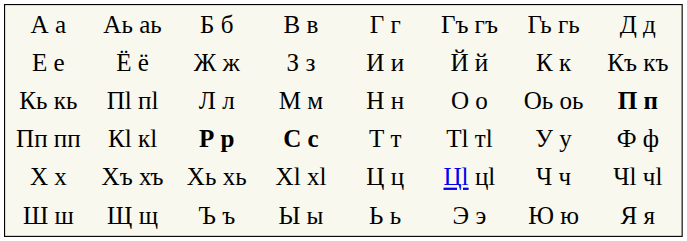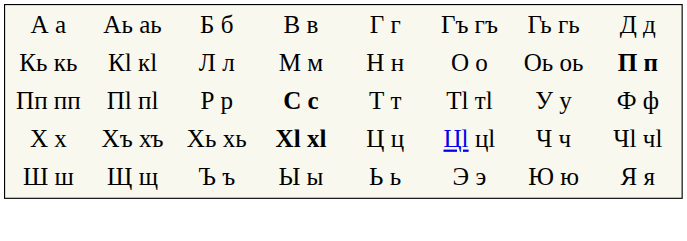- row: (48, 63)
(133, 101) Пӏ пӏ -> (133, 63) Кӏ кӏ
(133, 139) Кӏ кӏ -> (133, 101) Пӏ пӏ
(217, 139) bold -> (217, 101) normal
(301, 177) normal -> (301, 139) bold
